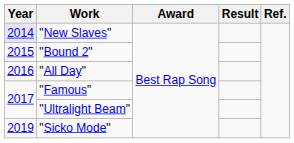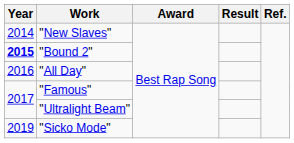(20, 33) lavender background -> (20, 33) no background
(20, 52) normal -> (20, 52) bold
